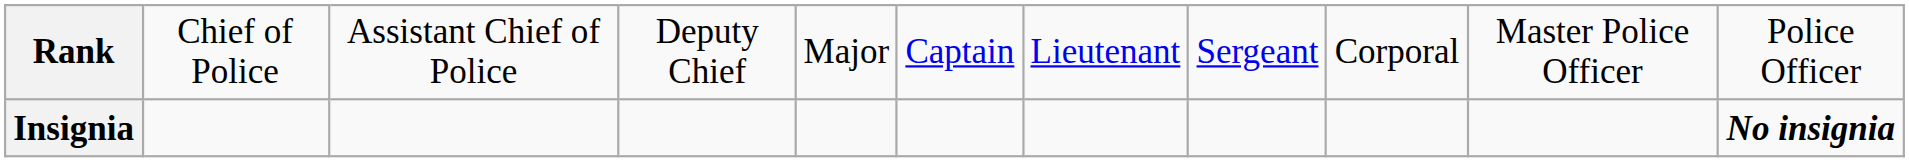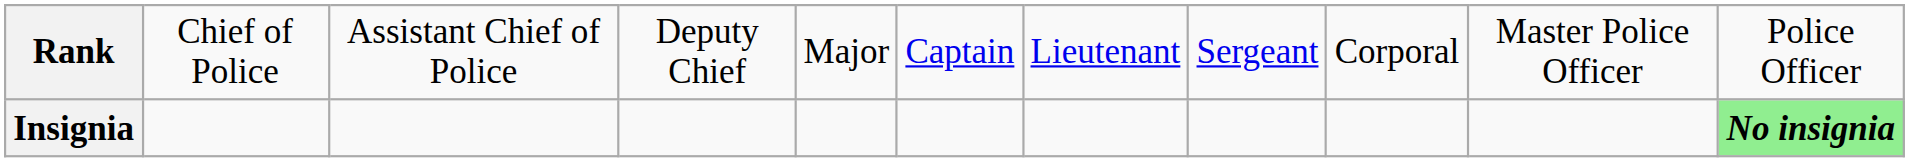(1811, 127) no background -> (1811, 127) lightgreen background
